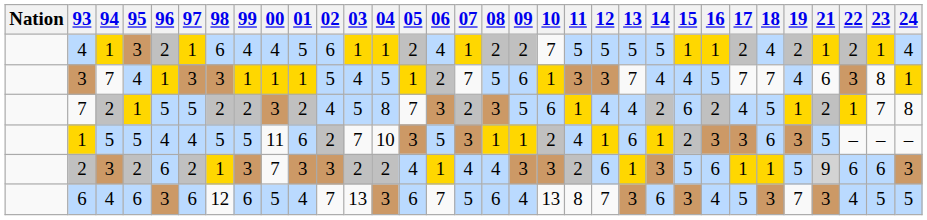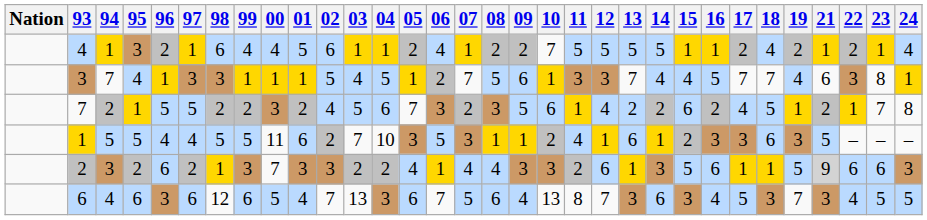(385, 109) 8 -> (385, 109) 6
(633, 109) 4 -> (633, 109) 2
